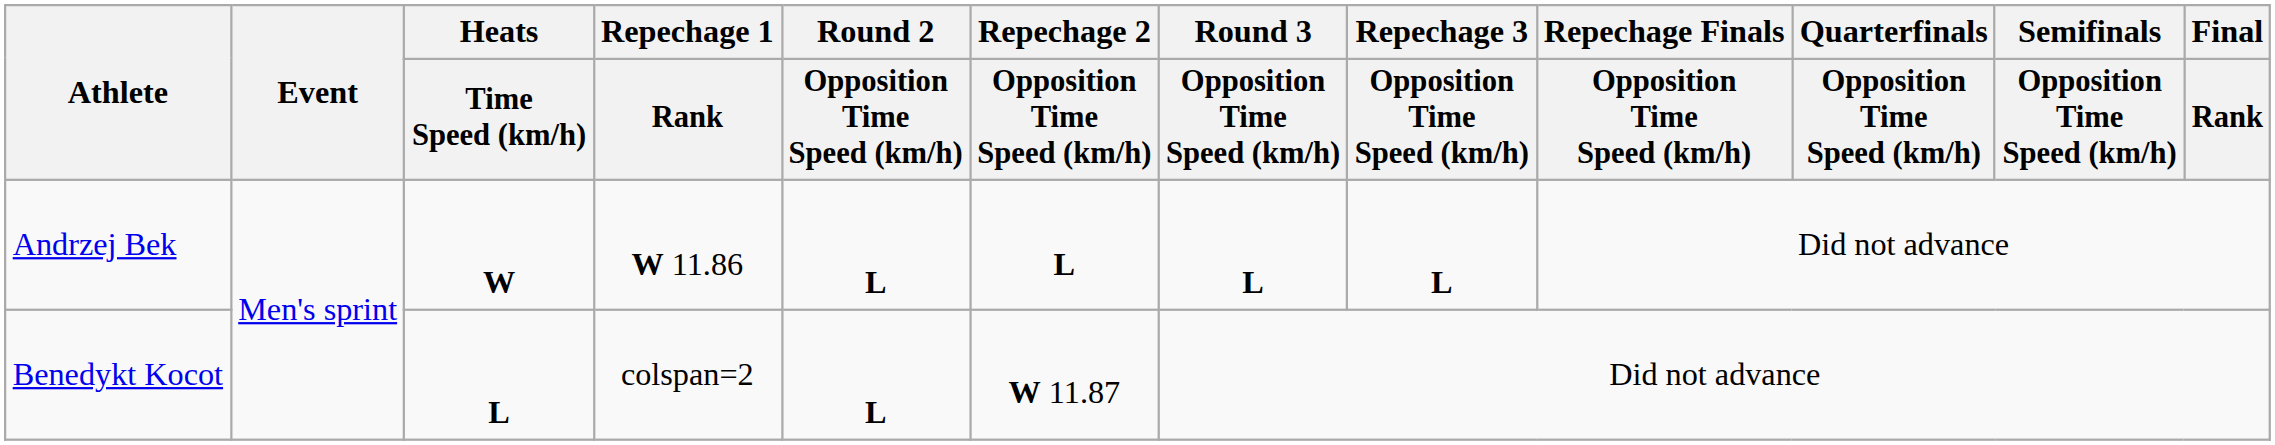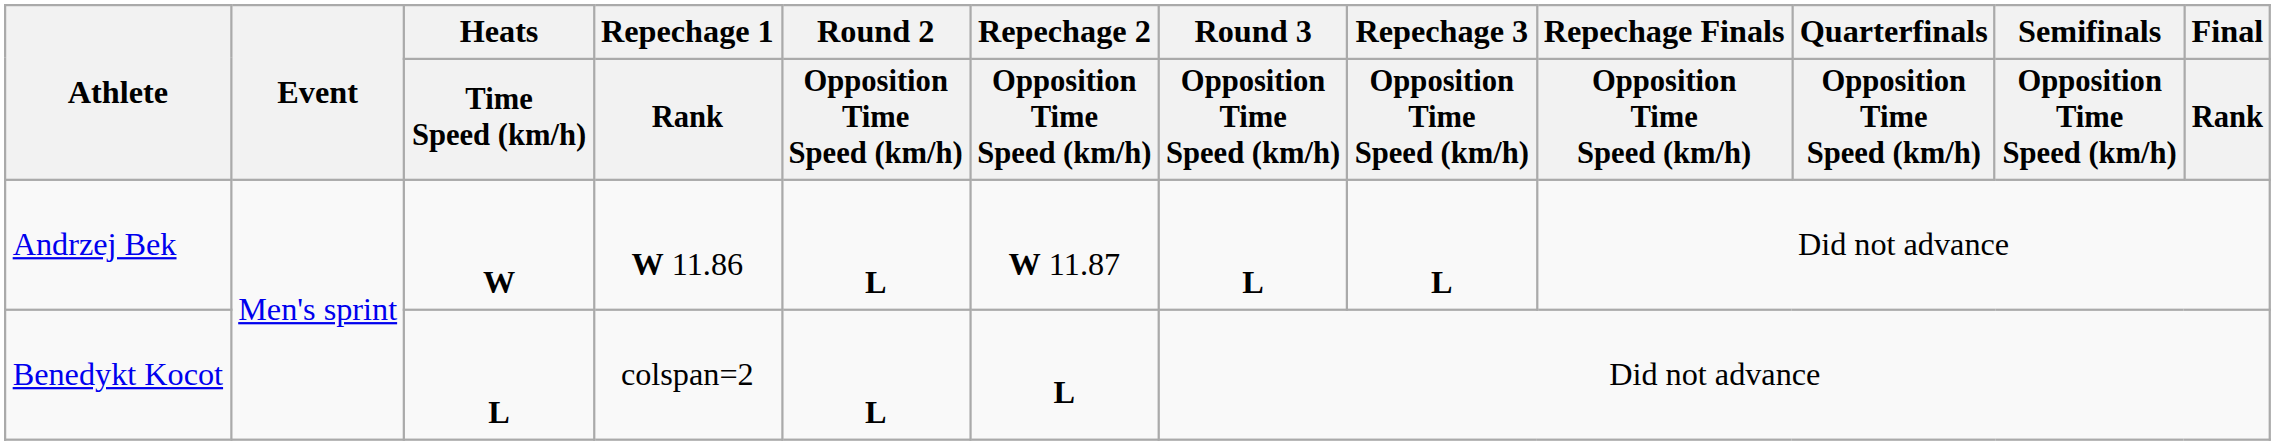(1064, 263) L -> (1064, 263) W 11.87
(1064, 393) W 11.87 -> (1064, 393) L
